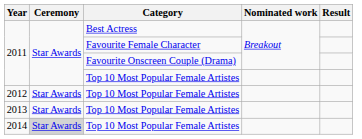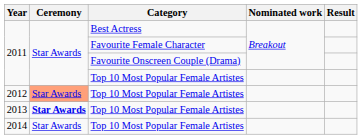(57, 93) no background -> (57, 93) lightsalmon background
(57, 110) normal -> (59, 110) bold
(57, 126) lightgrey background -> (57, 126) no background
